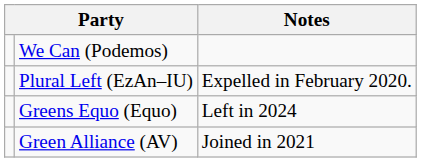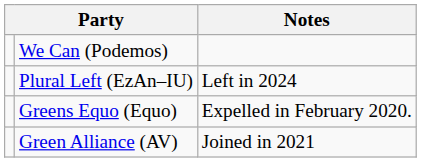(307, 80) Expelled in February 2020. -> (249, 80) Left in 2024
(249, 111) Left in 2024 -> (307, 111) Expelled in February 2020.
